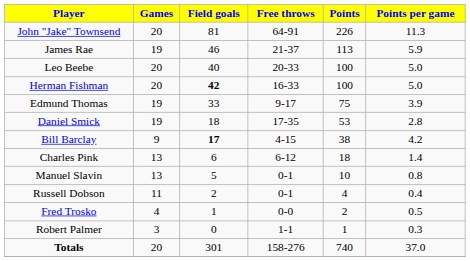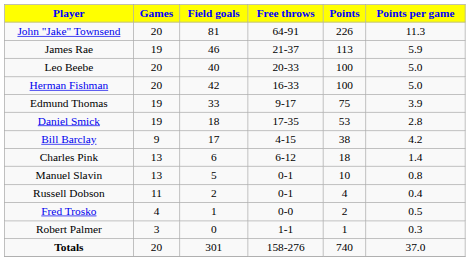(214, 85) bold -> (214, 85) normal
(214, 139) bold -> (214, 139) normal
